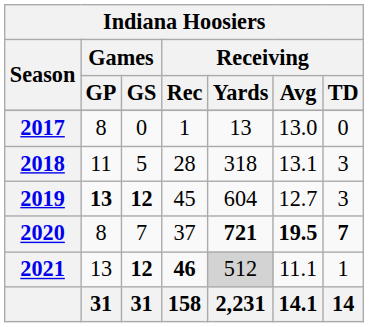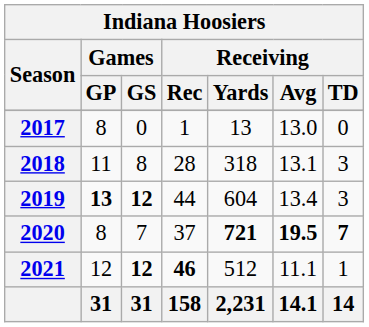(142, 163) 5 -> (142, 163) 8
(185, 198) 45 -> (185, 198) 44
(298, 198) 12.7 -> (298, 198) 13.4
(101, 269) 13 -> (101, 269) 12
(240, 269) lightgrey background -> (240, 269) no background
